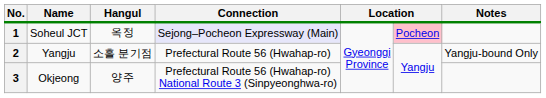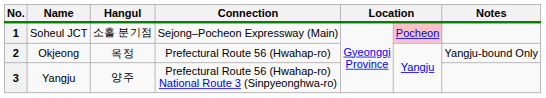(123, 32) 옥정 -> (123, 32) 소흘 분기점
(248, 33) lavender background -> (248, 33) no background
(59, 53) Yangju -> (59, 53) Okjeong
(123, 52) 소흘 분기점 -> (123, 52) 옥정
(59, 77) Okjeong -> (59, 77) Yangju
